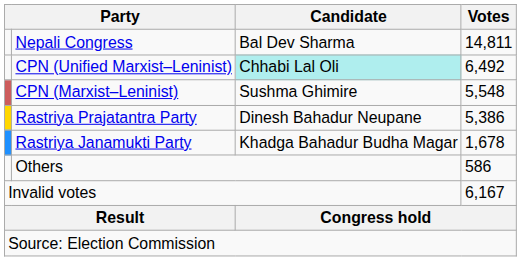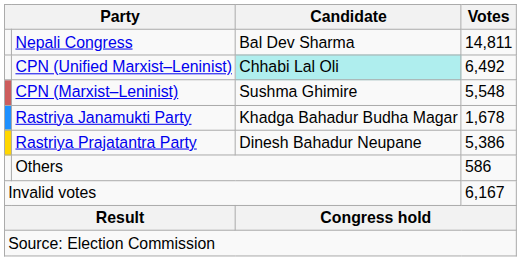rows swapped: (106, 117) <-> (103, 142)
